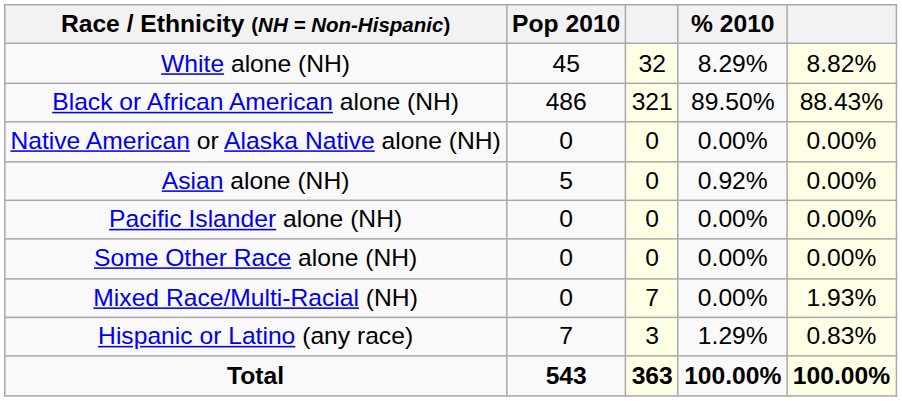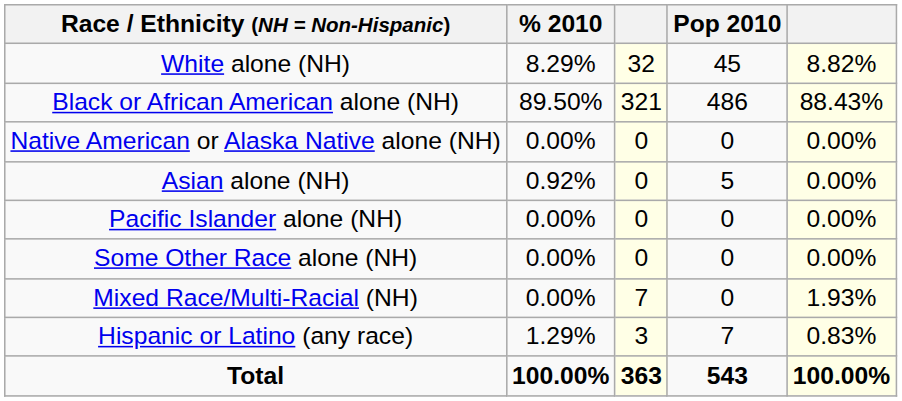columns swapped: (566, 24) <-> (733, 24)
